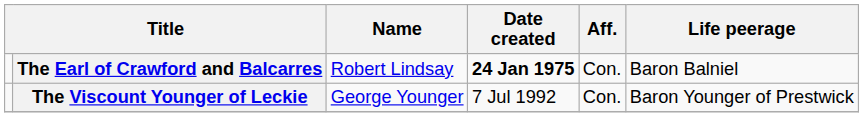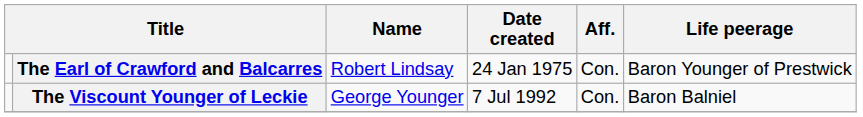(523, 68) bold -> (522, 68) normal
(684, 68) Baron Balniel -> (740, 68) Baron Younger of Prestwick
(742, 97) Baron Younger of Prestwick -> (682, 97) Baron Balniel
